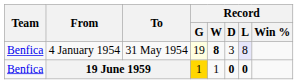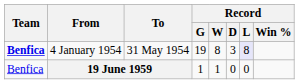(25, 50) normal -> (26, 50) bold
(199, 50) lightyellow background -> (200, 50) no background
(216, 50) bold -> (217, 50) normal
(199, 69) gold background -> (200, 69) no background
(232, 69) bold -> (233, 69) normal
(245, 69) bold -> (246, 69) normal
